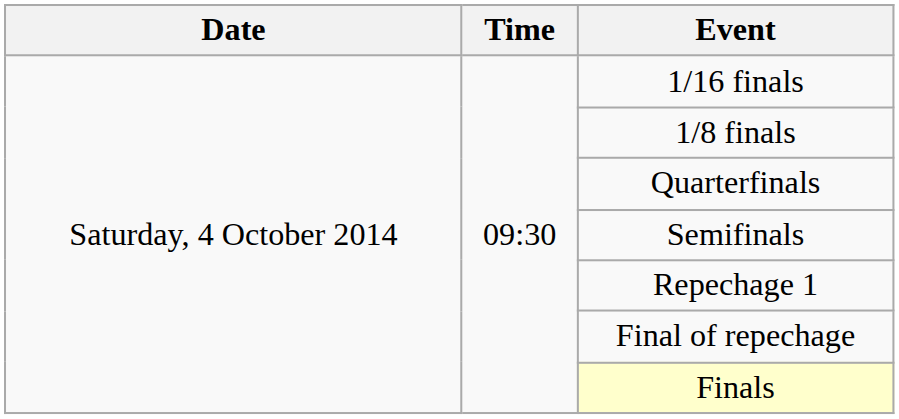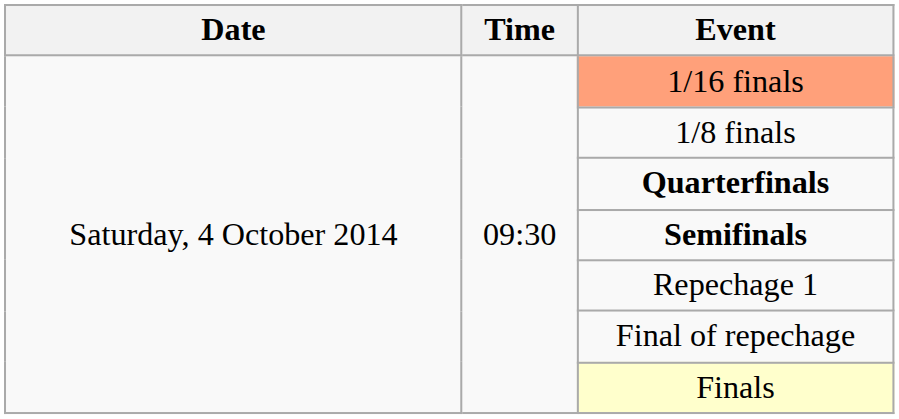(736, 81) no background -> (736, 81) lightsalmon background
(736, 183) normal -> (735, 183) bold
(736, 234) normal -> (736, 234) bold
